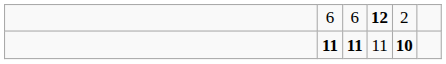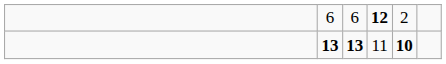(330, 44) 11 -> (330, 44) 13
(355, 44) 11 -> (355, 44) 13
